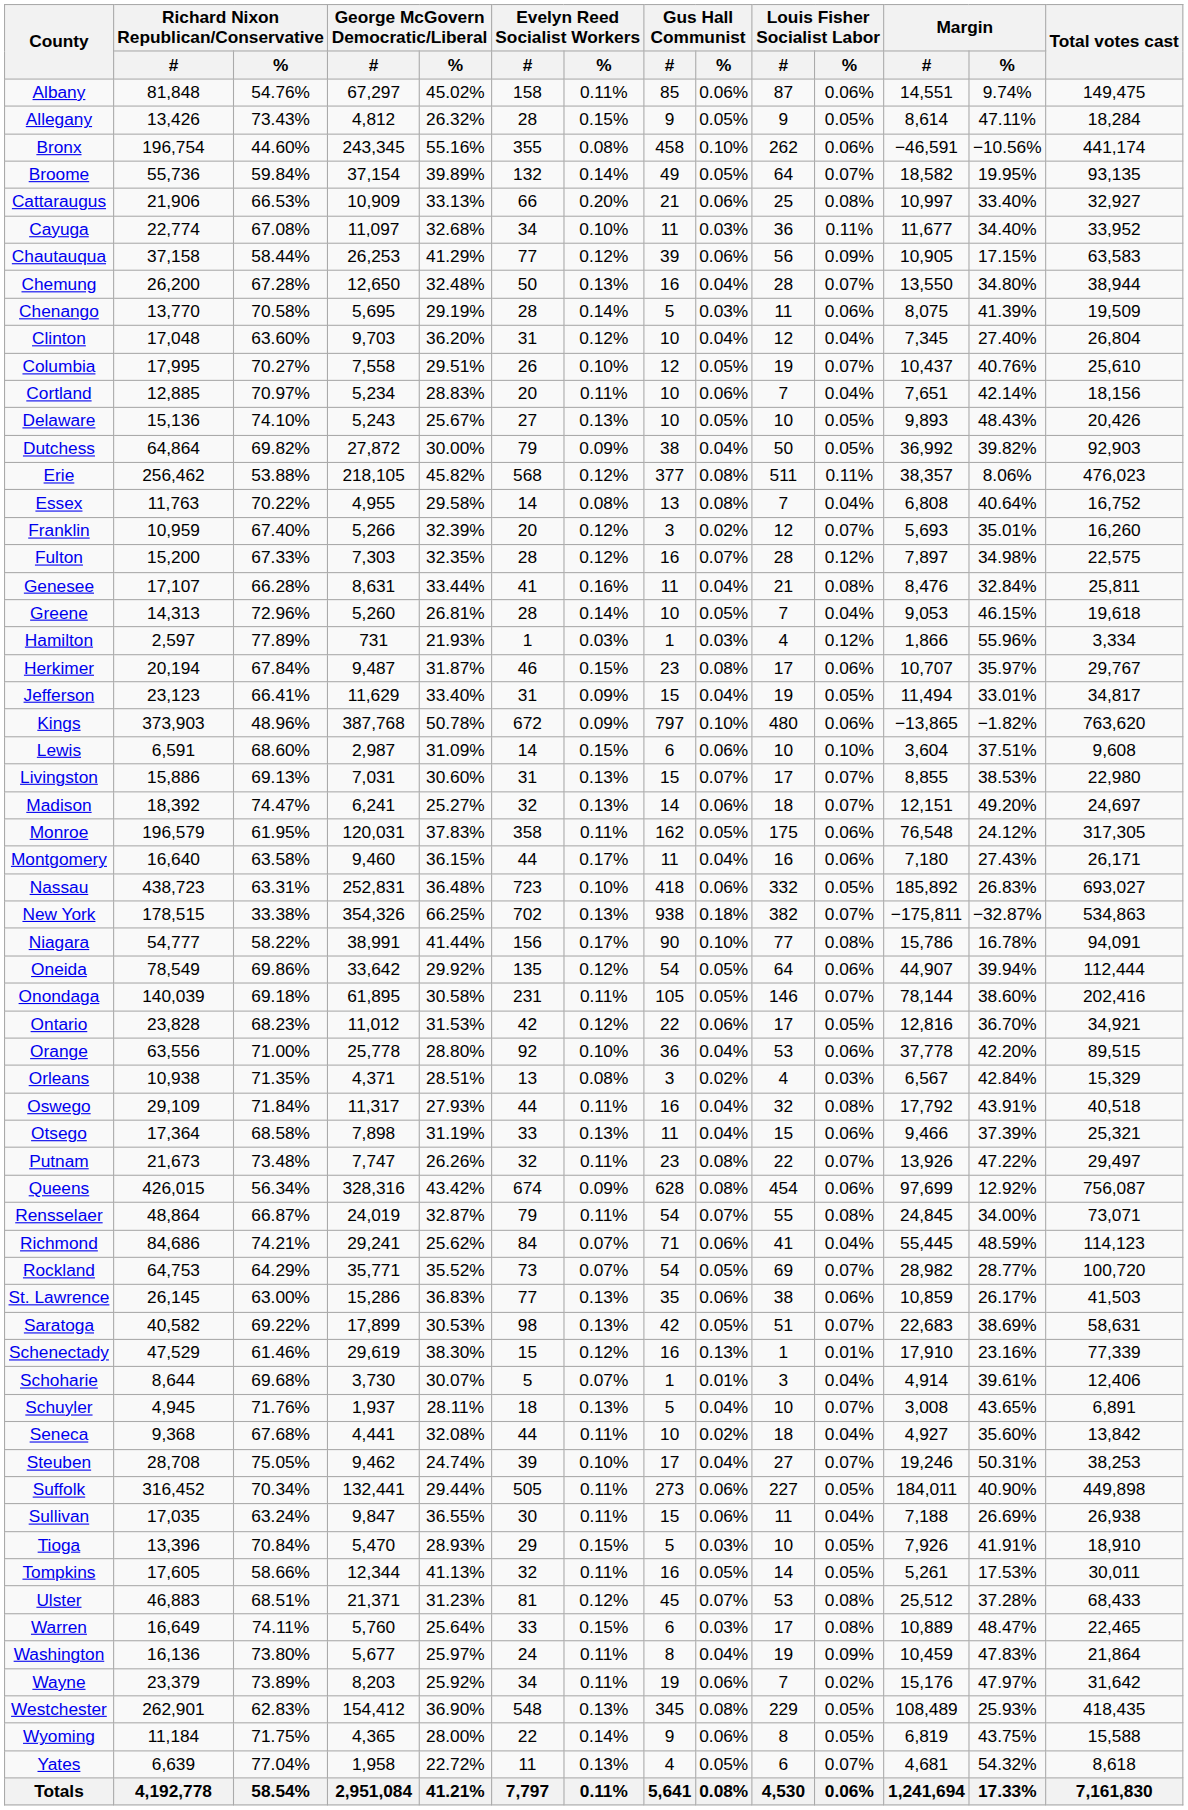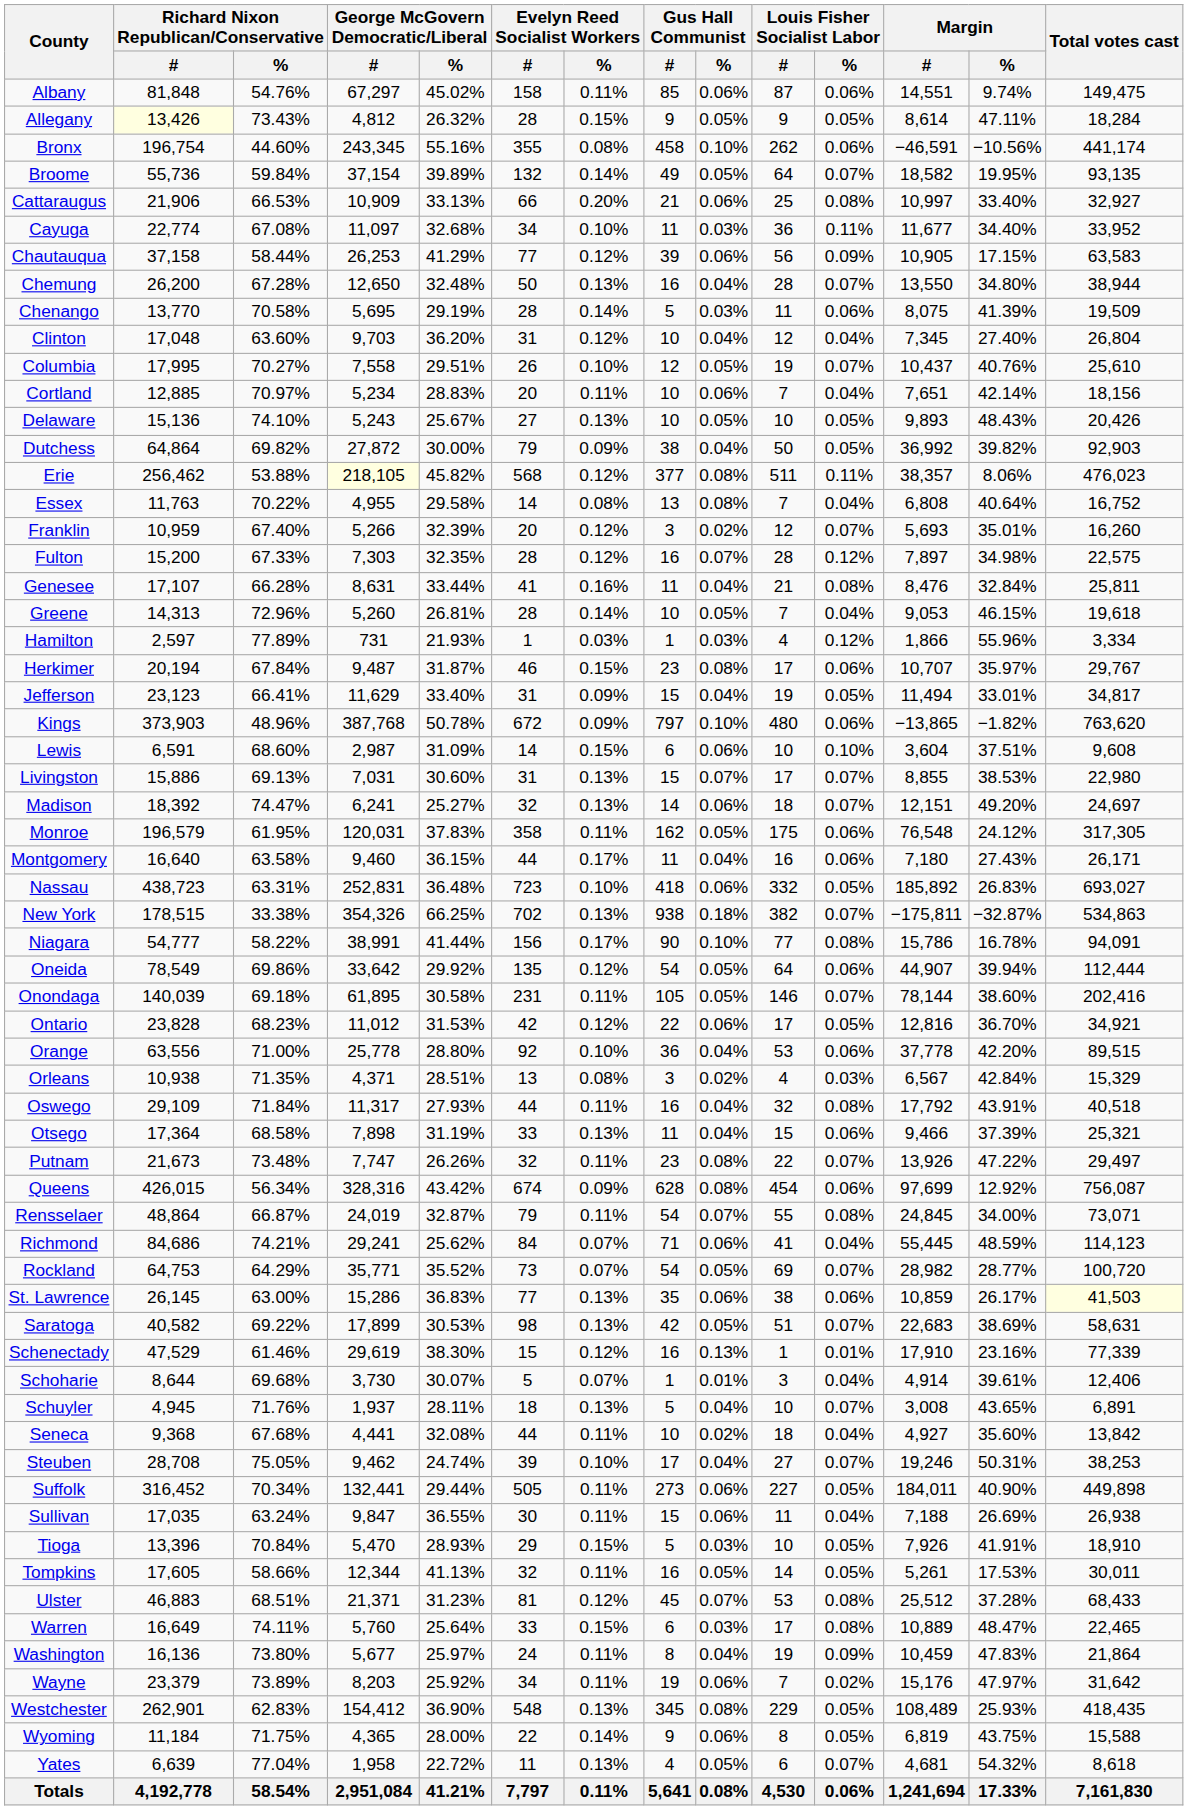(173, 119) no background -> (173, 119) lightyellow background
(374, 476) no background -> (374, 476) lightyellow background
(1114, 1298) no background -> (1114, 1298) lightyellow background
